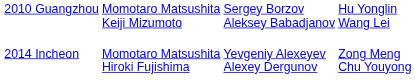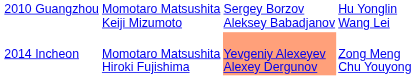(275, 60) no background -> (275, 60) lightsalmon background
